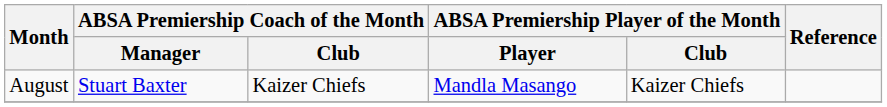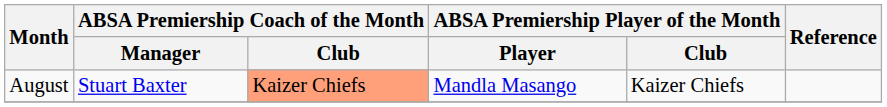(309, 85) no background -> (309, 85) lightsalmon background
